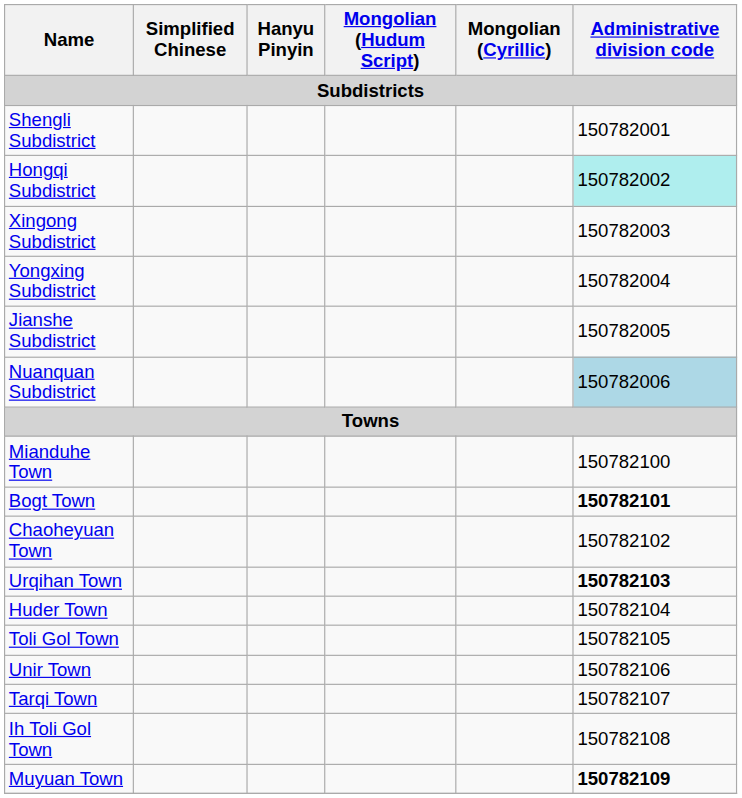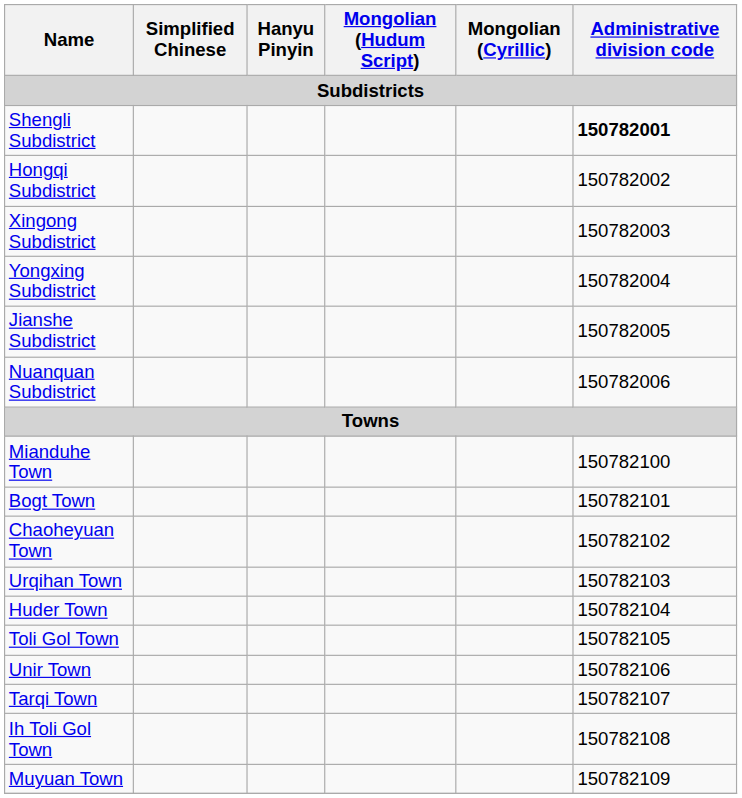(624, 130) normal -> (624, 130) bold
(624, 180) paleturquoise background -> (624, 180) no background
(624, 381) lightblue background -> (624, 381) no background
(624, 501) bold -> (624, 501) normal
(624, 581) bold -> (624, 581) normal
(624, 778) bold -> (624, 778) normal
